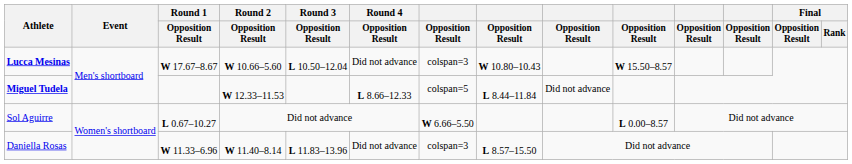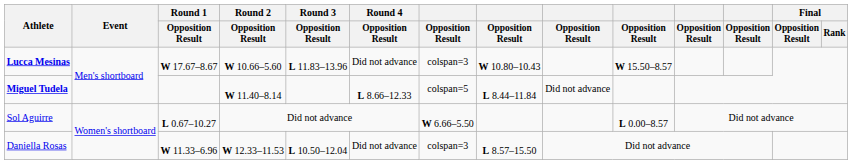(318, 67) L 10.50–12.04 -> (318, 67) L 11.83–13.96
(253, 95) W 12.33–11.53 -> (253, 95) W 11.40–8.14
(253, 152) W 11.40–8.14 -> (253, 152) W 12.33–11.53
(318, 152) L 11.83–13.96 -> (318, 152) L 10.50–12.04
